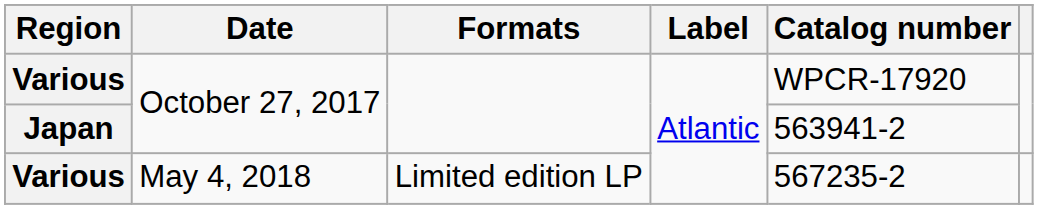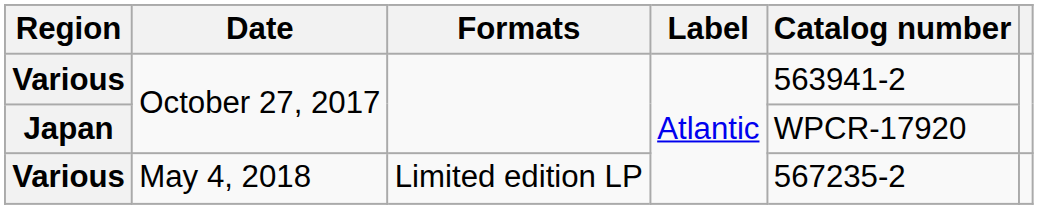(870, 78) WPCR-17920 -> (840, 78) 563941-2
(840, 128) 563941-2 -> (870, 128) WPCR-17920
